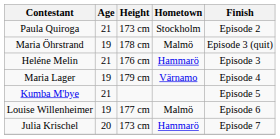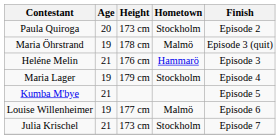(106, 28) 21 -> (106, 28) 20
(178, 77) Värnamo -> (178, 77) Stockholm
(106, 126) 20 -> (106, 126) 21
(178, 126) Hammarö -> (178, 126) Stockholm
